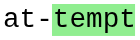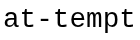(94, 20) lightgreen background -> (94, 20) no background
